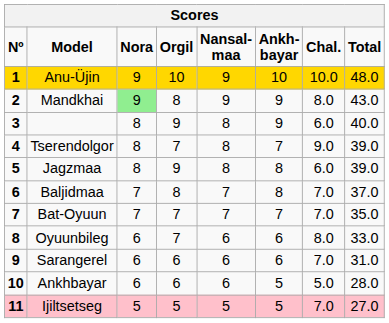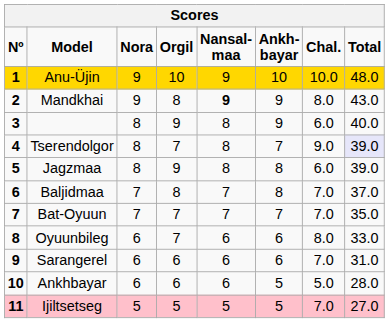(137, 100) lightgreen background -> (137, 100) no background
(226, 100) normal -> (226, 100) bold
(365, 146) no background -> (365, 146) lavender background
